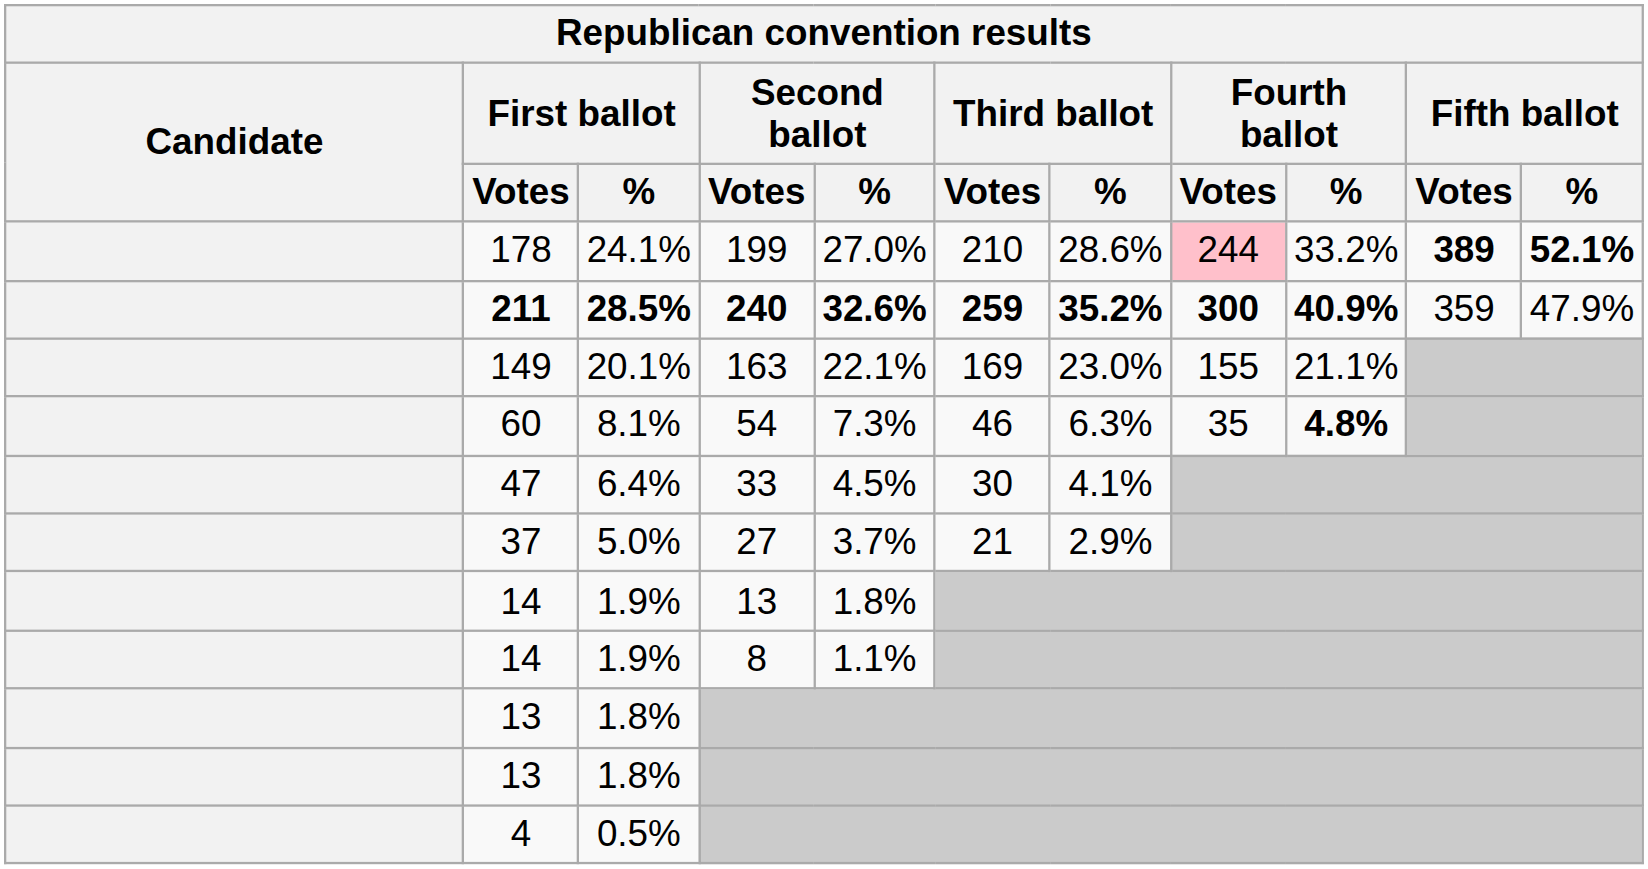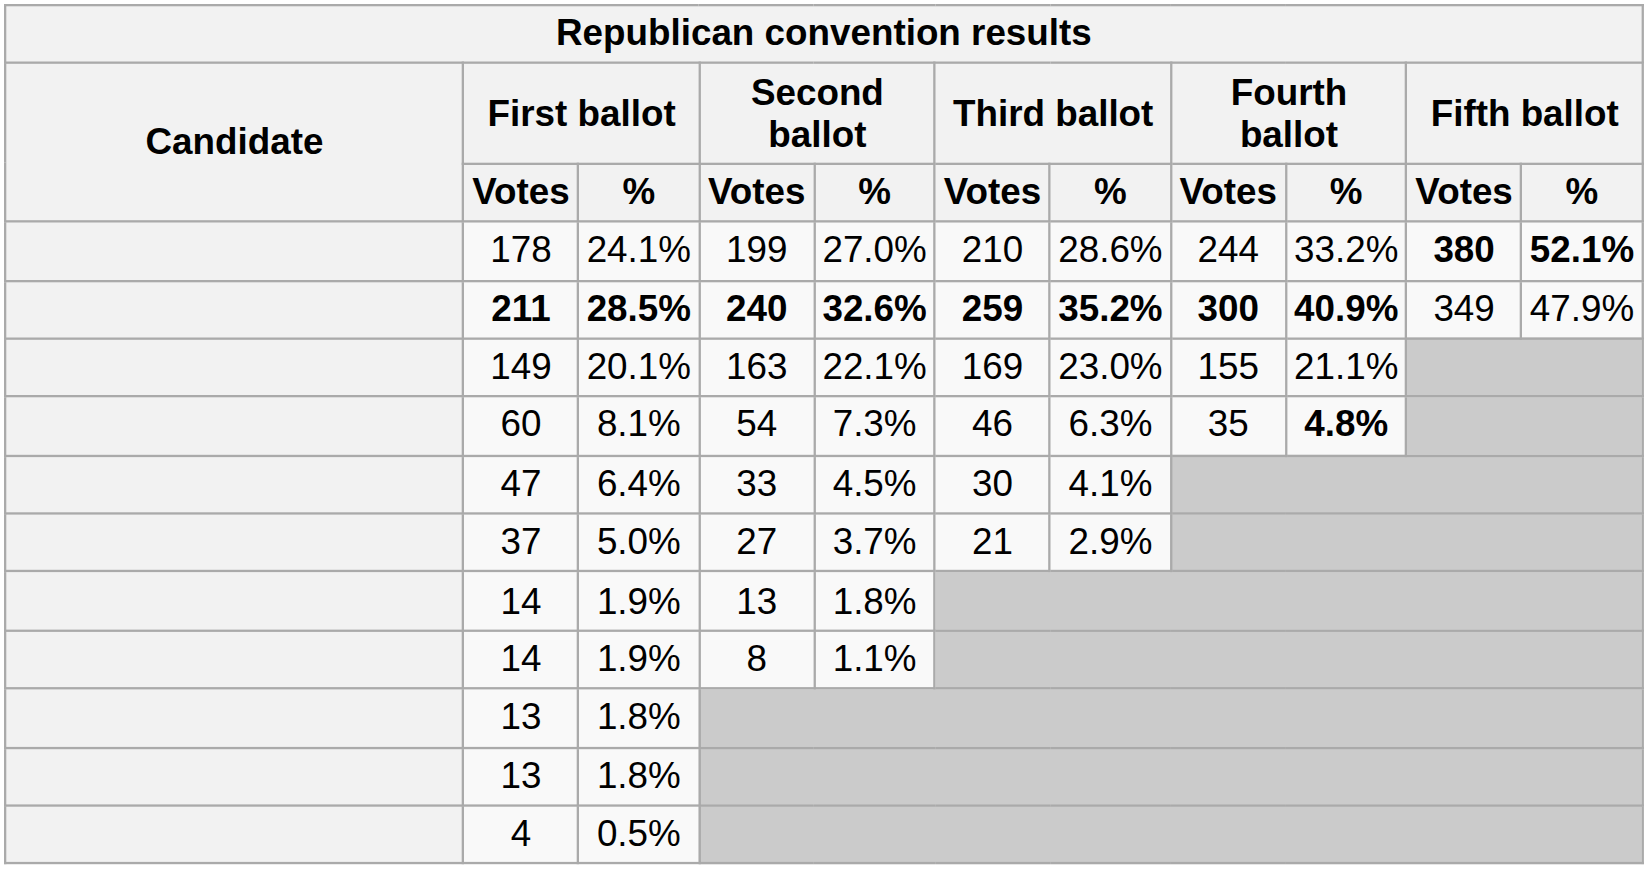(1228, 250) pink background -> (1228, 250) no background
(1464, 250) 389 -> (1464, 250) 380
(1464, 308) 359 -> (1464, 308) 349
